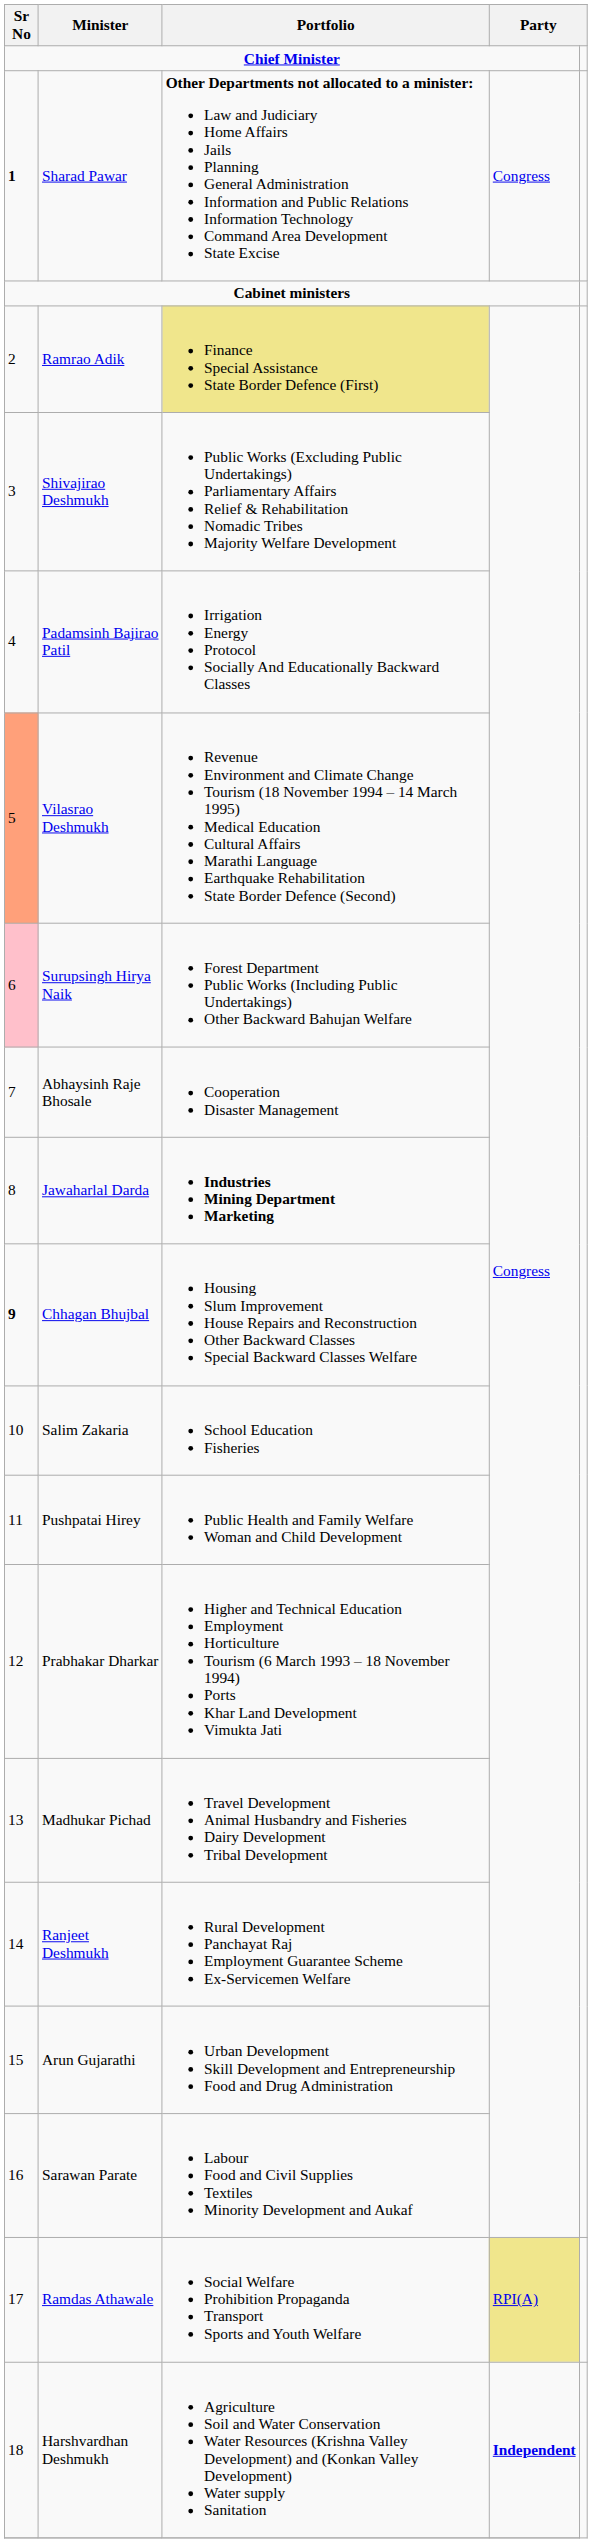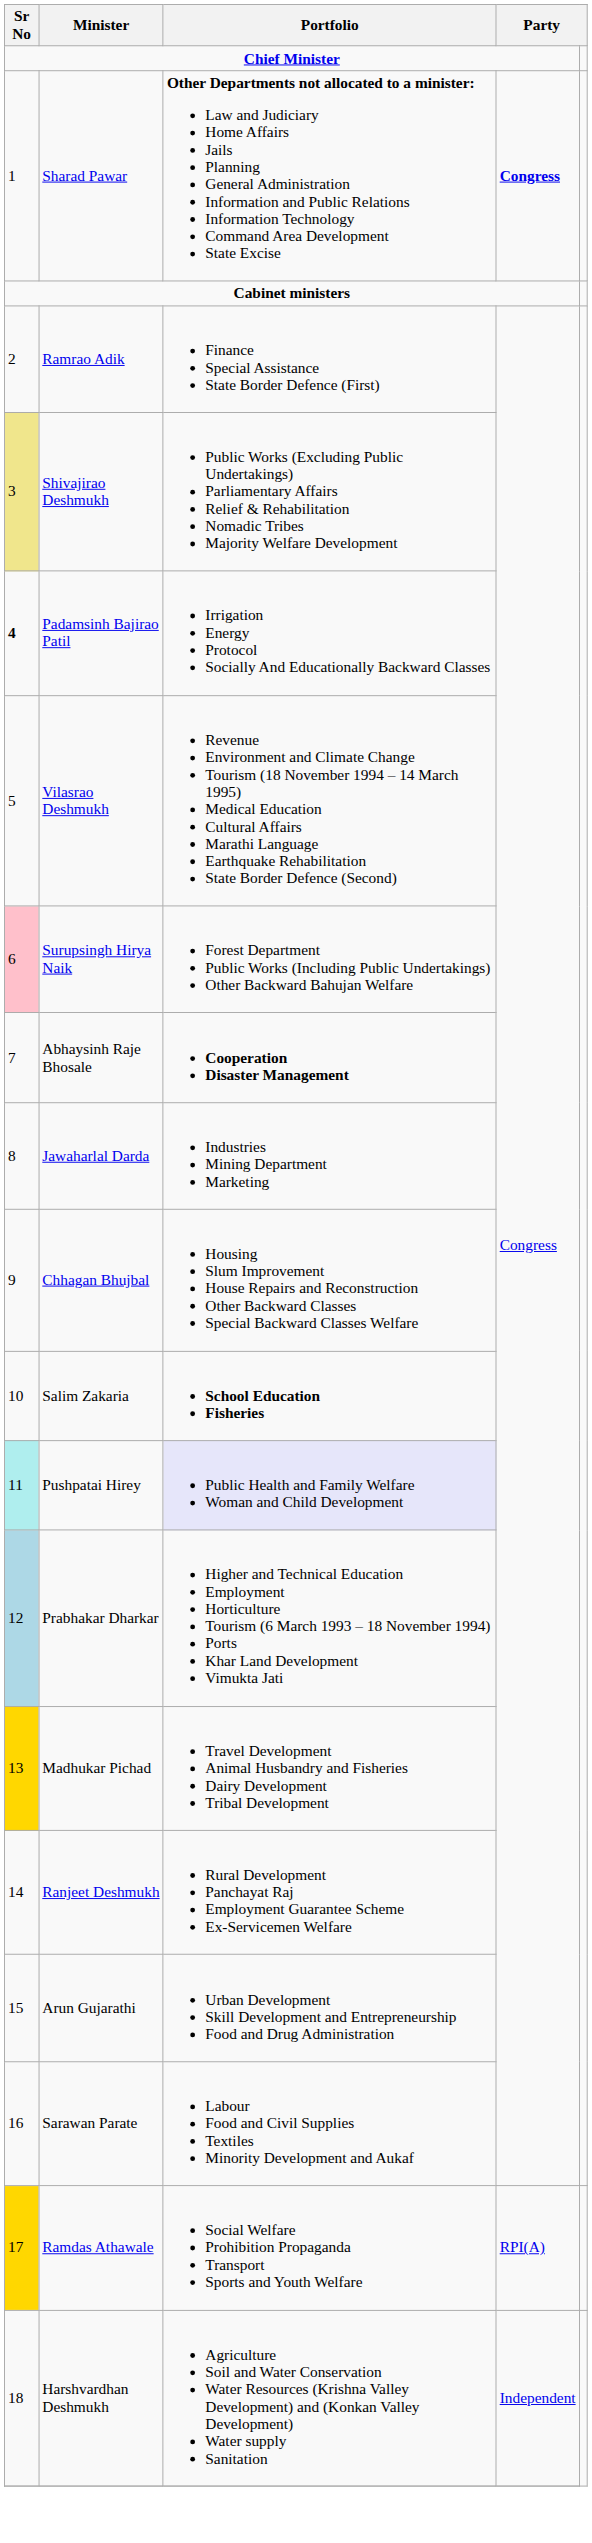(12, 175) bold -> (12, 175) normal
(521, 175) normal -> (530, 175) bold
(326, 368) khaki background -> (330, 368) no background
(12, 491) no background -> (12, 491) khaki background
(12, 641) normal -> (12, 633) bold
(12, 817) lightsalmon background -> (12, 800) no background
(326, 1101) normal -> (330, 1066) bold
(326, 1199) bold -> (330, 1165) normal
(12, 1314) bold -> (12, 1280) normal
(326, 1439) normal -> (330, 1404) bold
(15, 1519) no background -> (15, 1485) paleturquoise background
(326, 1529) no background -> (330, 1494) lavender background
(16, 1661) no background -> (16, 1618) lightblue background
(16, 1820) no background -> (16, 1768) gold background
(16, 2299) no background -> (16, 2247) gold background
(515, 2299) khaki background -> (522, 2247) no background
(534, 2449) bold -> (538, 2397) normal
